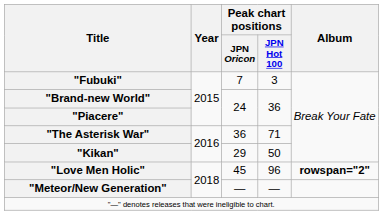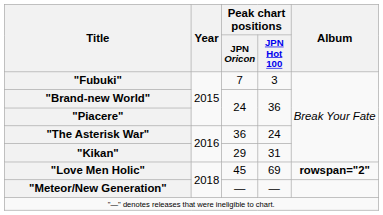(274, 134) 71 -> (274, 134) 24
(274, 152) 50 -> (274, 152) 31
(274, 170) 96 -> (274, 170) 69
